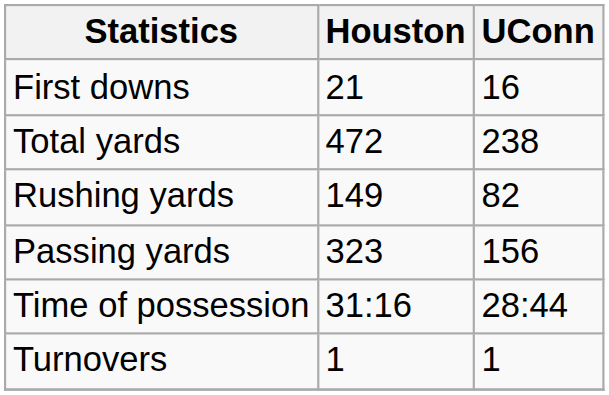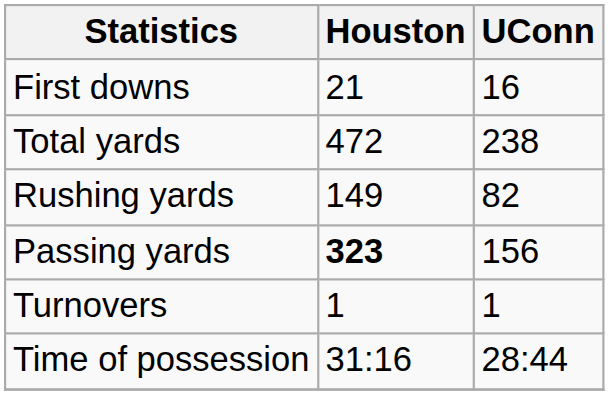(354, 251) normal -> (354, 251) bold
rows swapped: (90, 360) <-> (161, 305)
